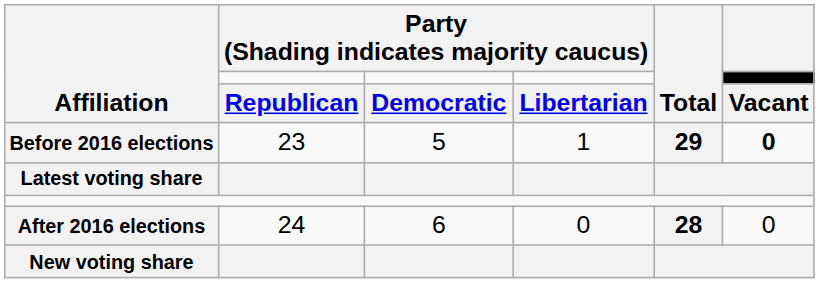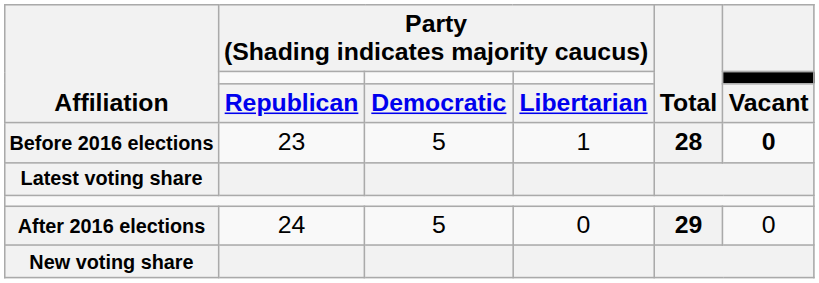(688, 142) 29 -> (688, 142) 28
(439, 225) 6 -> (439, 225) 5
(688, 225) 28 -> (688, 225) 29
